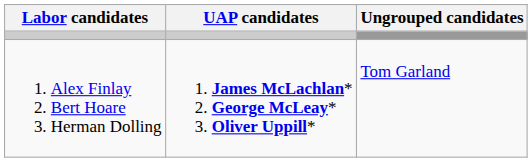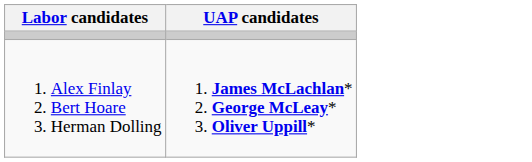- column: (442, 17)
